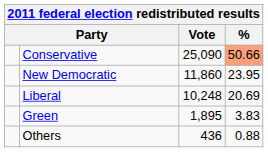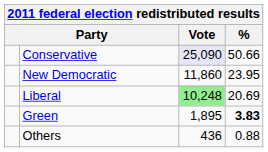(202, 55) no background -> (202, 55) lavender background
(244, 55) lightsalmon background -> (244, 55) no background
(202, 95) no background -> (202, 95) lightgreen background
(247, 116) normal -> (247, 116) bold
